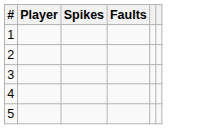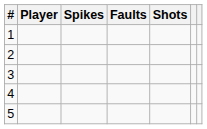+ column: (170, 15)
